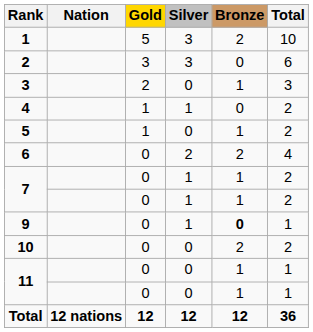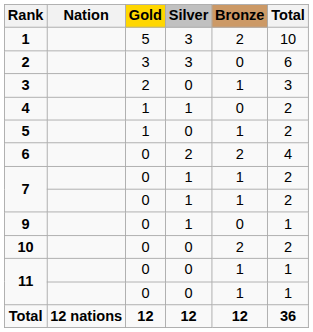(240, 223) bold -> (240, 223) normal
